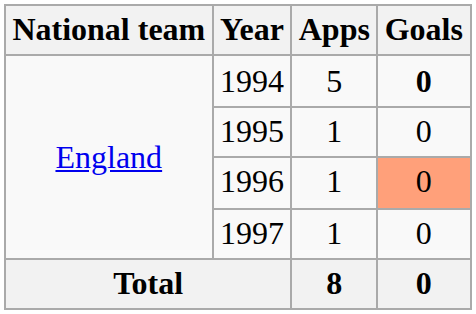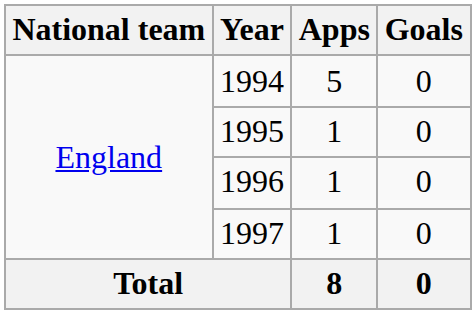(424, 80) bold -> (424, 80) normal
(424, 182) lightsalmon background -> (424, 182) no background
